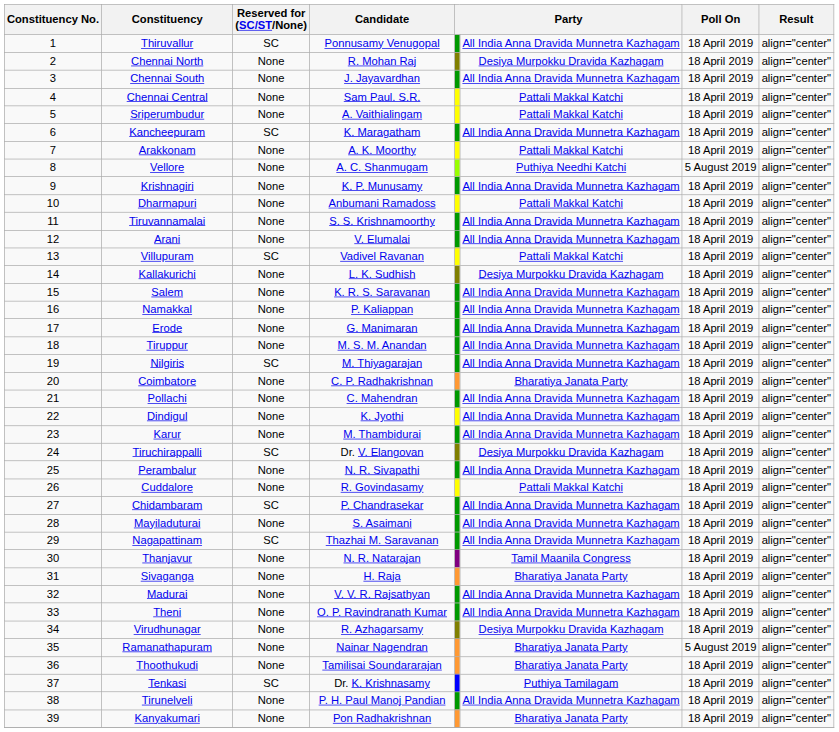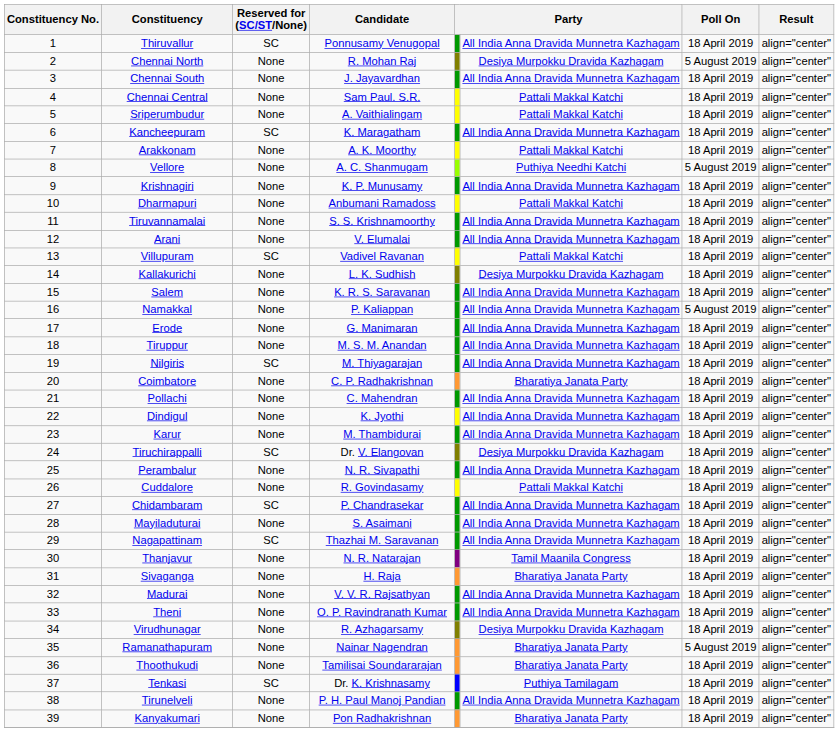(721, 61) 18 April 2019 -> (721, 61) 5 August 2019
(721, 310) 18 April 2019 -> (721, 310) 5 August 2019
